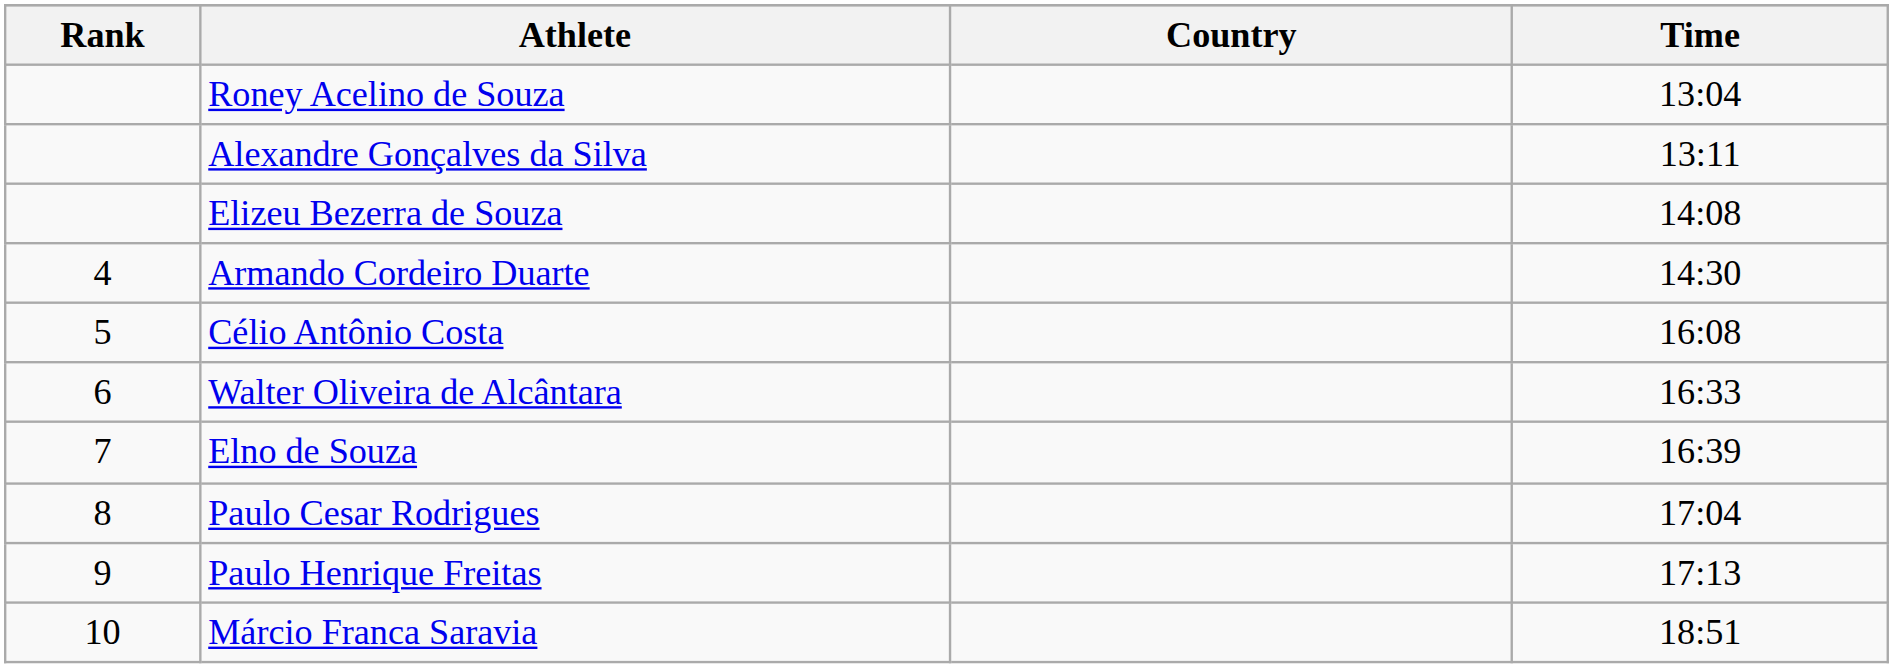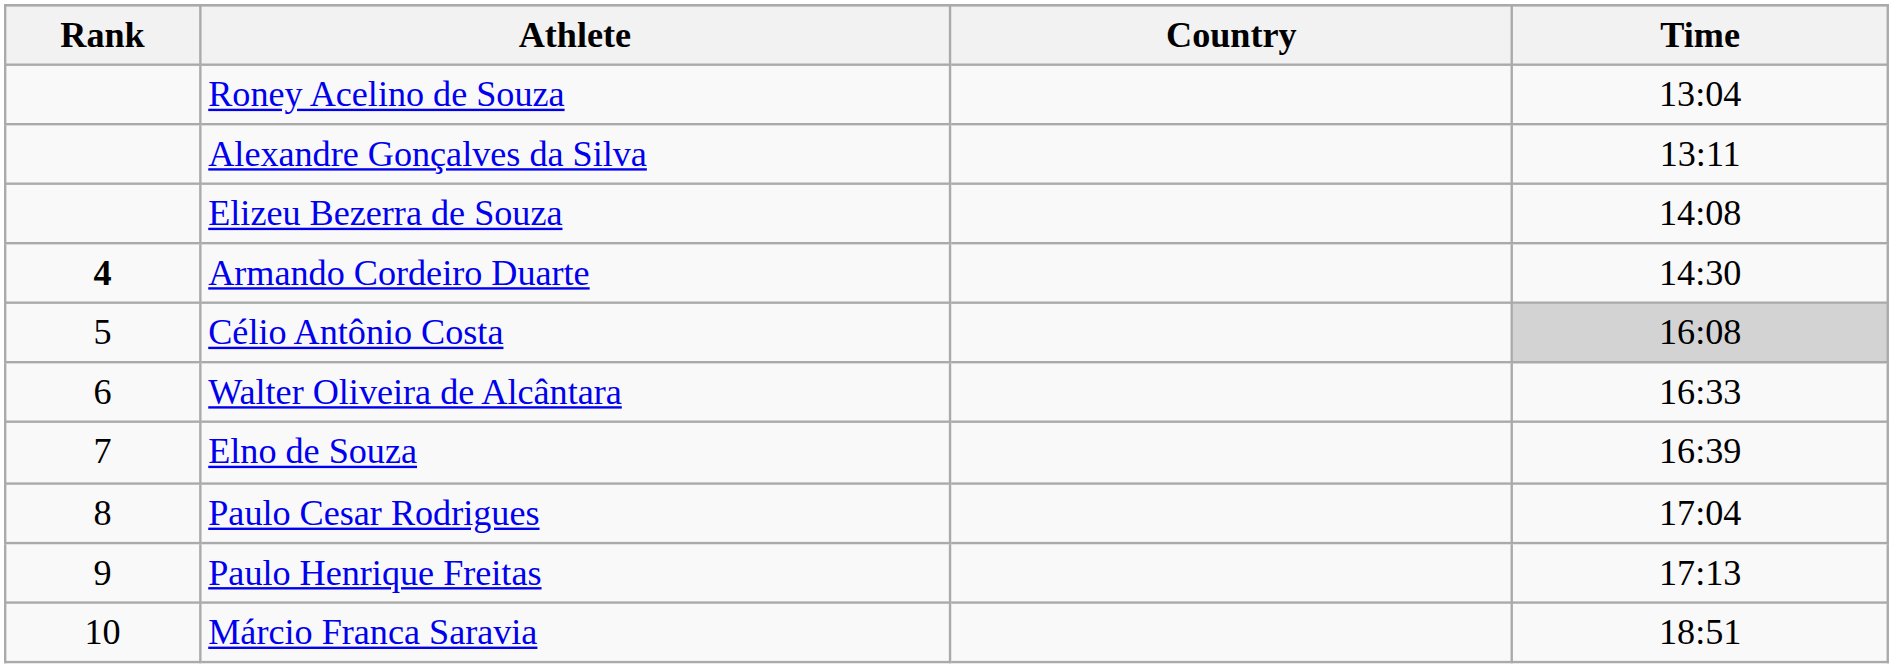(103, 273) normal -> (103, 273) bold
(1700, 332) no background -> (1700, 332) lightgrey background
